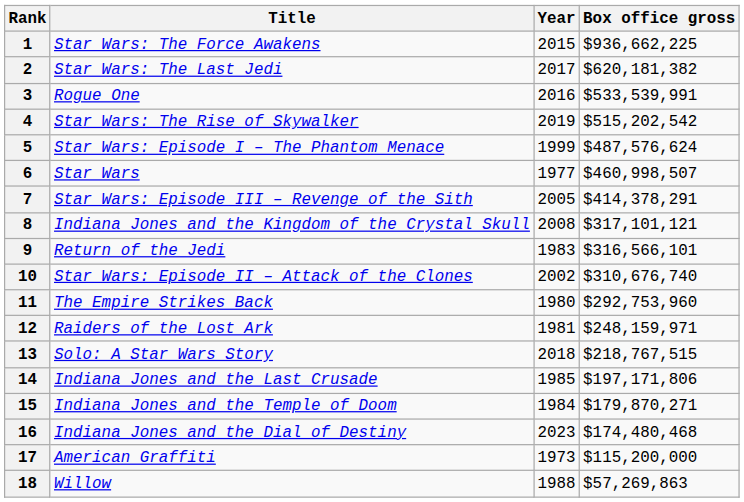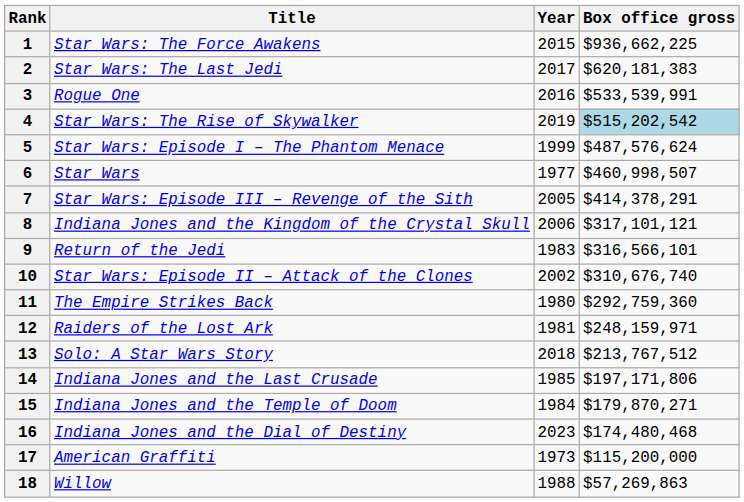(640, 70) $620,181,382 -> (640, 70) $620,181,383
(640, 122) no background -> (640, 122) lightblue background
(557, 225) 2008 -> (557, 225) 2006
(640, 303) $292,753,960 -> (640, 303) $292,759,360
(640, 354) $218,767,515 -> (640, 354) $213,767,512
